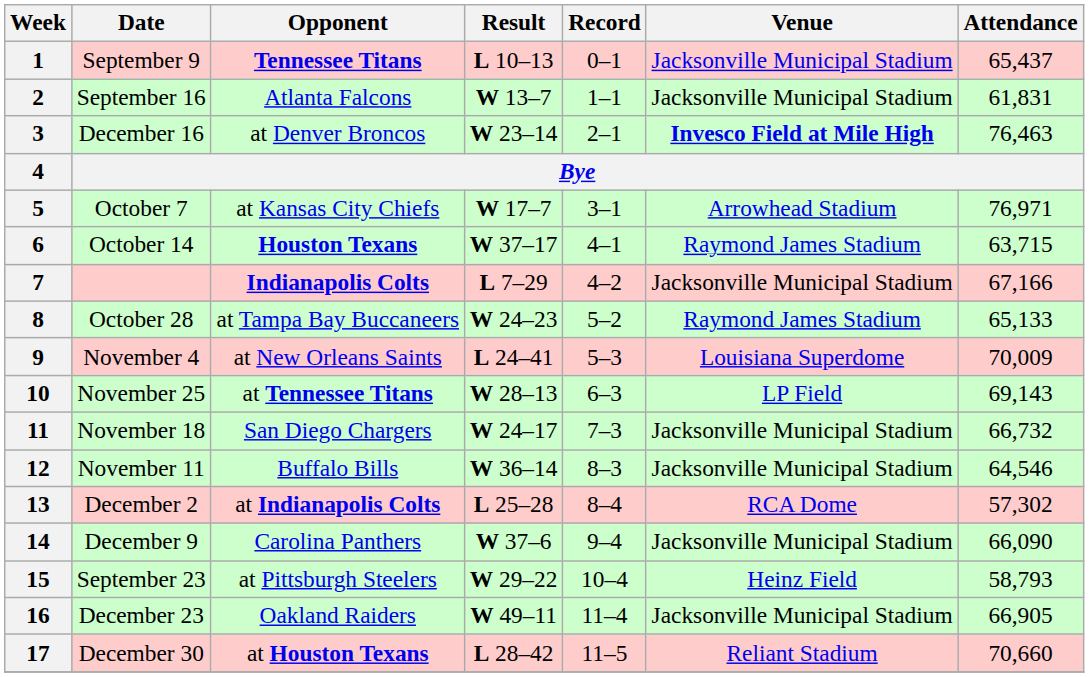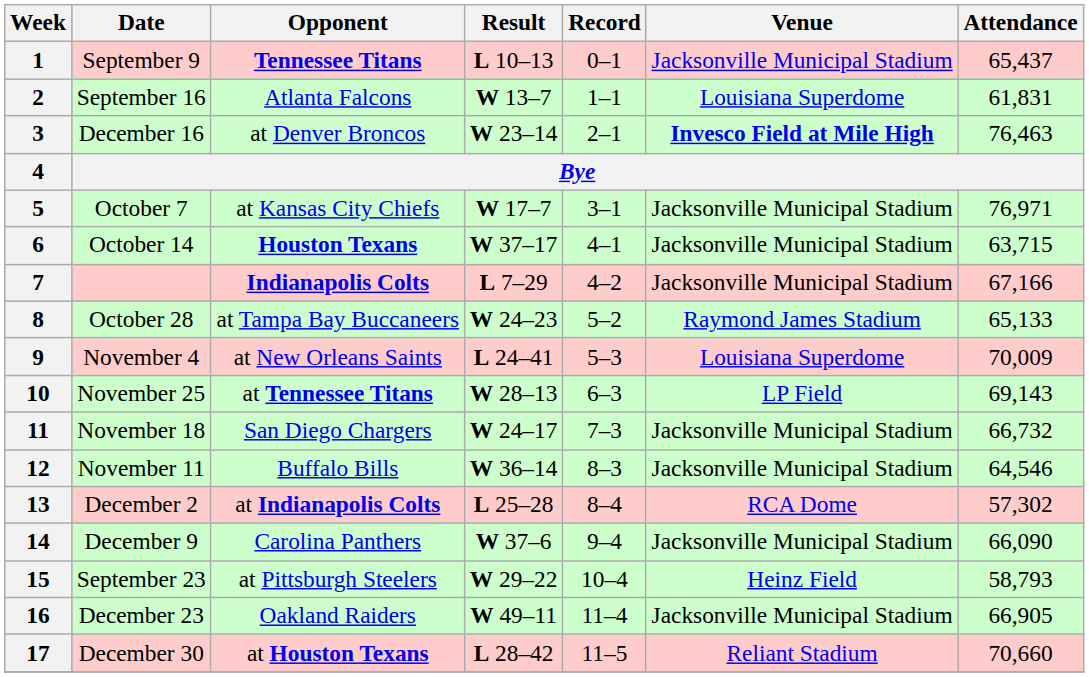(802, 97) Jacksonville Municipal Stadium -> (802, 97) Louisiana Superdome
(802, 208) Arrowhead Stadium -> (802, 208) Jacksonville Municipal Stadium
(802, 245) Raymond James Stadium -> (802, 245) Jacksonville Municipal Stadium
